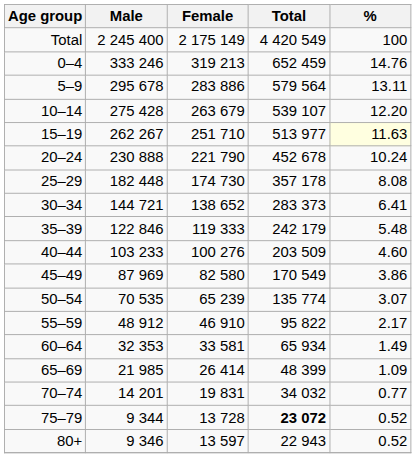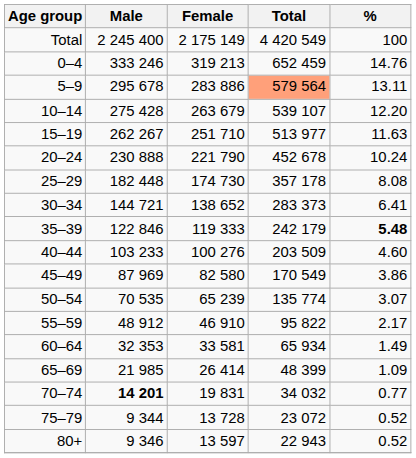(299, 87) no background -> (299, 87) lightsalmon background
(389, 134) lightyellow background -> (389, 134) no background
(393, 228) normal -> (393, 228) bold
(141, 393) normal -> (141, 393) bold
(303, 417) bold -> (303, 417) normal
